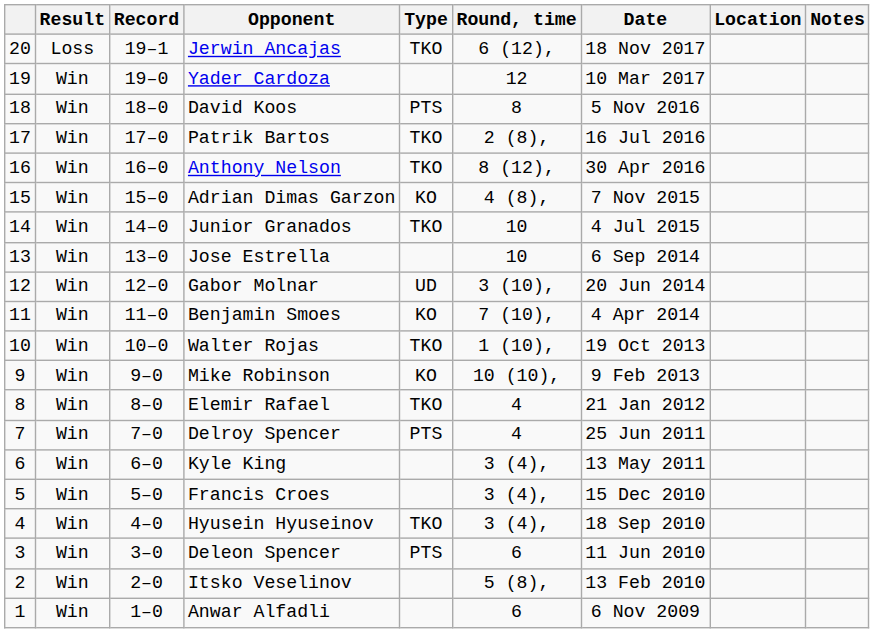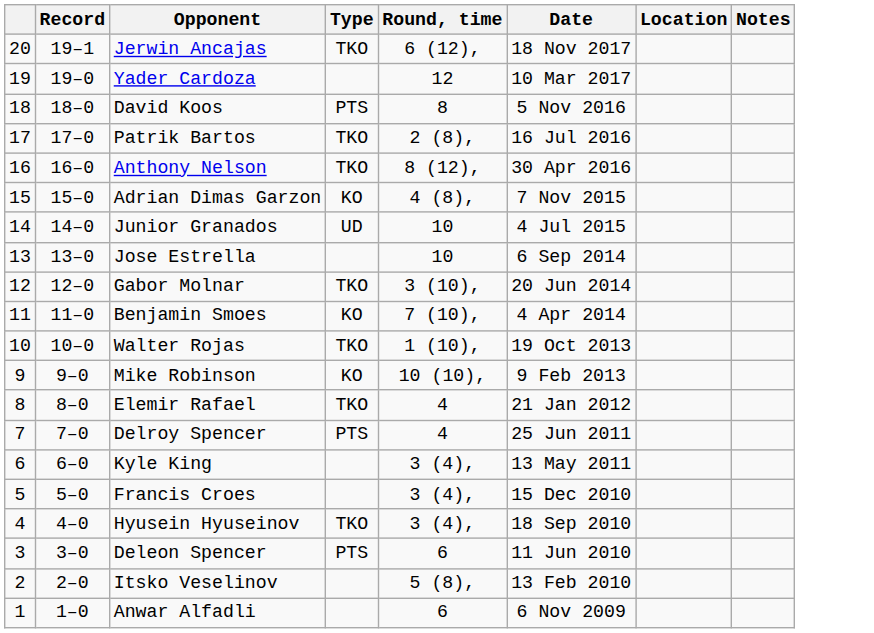- column: (72, 20)
(426, 227) TKO -> (352, 227) UD
(426, 286) UD -> (352, 286) TKO
